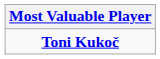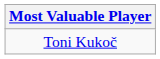(80, 41) bold -> (80, 41) normal
